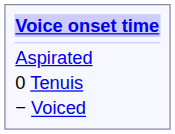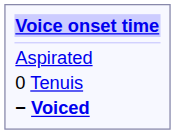(51, 108) normal -> (53, 108) bold
